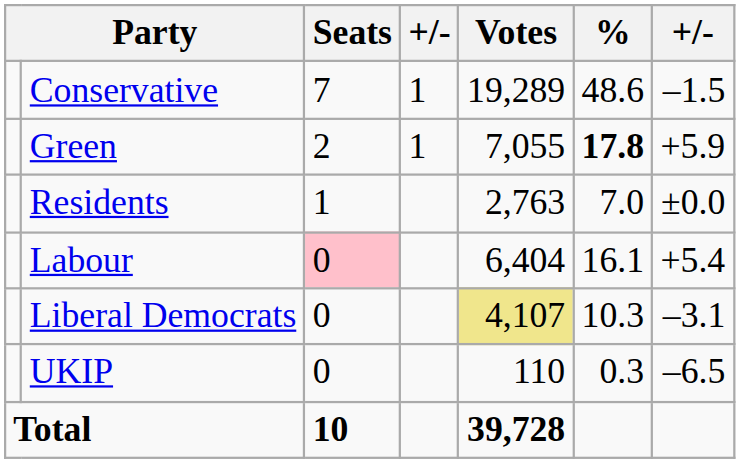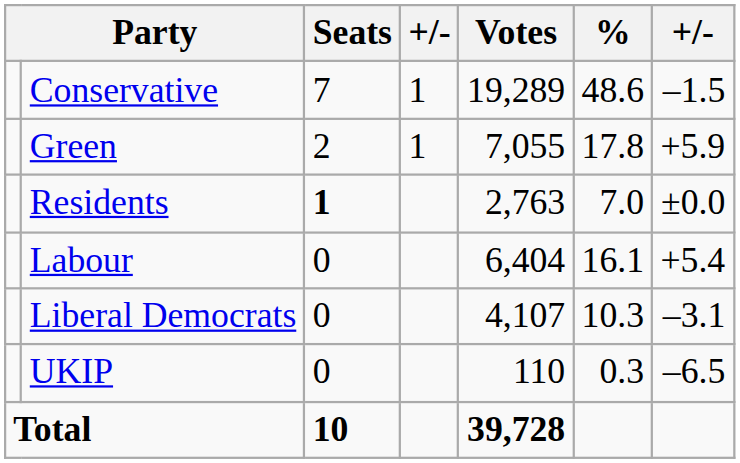(613, 145) bold -> (613, 145) normal
(322, 202) normal -> (322, 202) bold
(322, 259) pink background -> (322, 259) no background
(525, 315) khaki background -> (525, 315) no background
